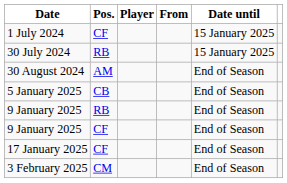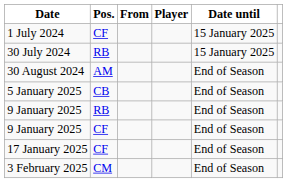columns swapped: (137, 14) <-> (174, 14)
